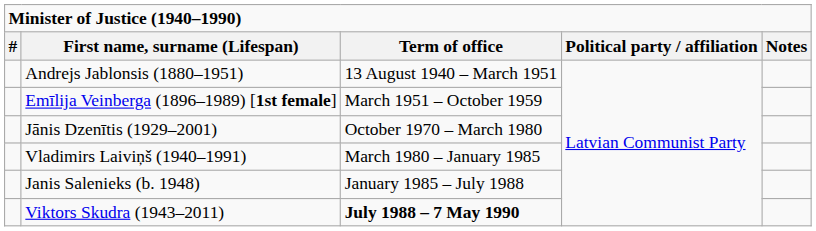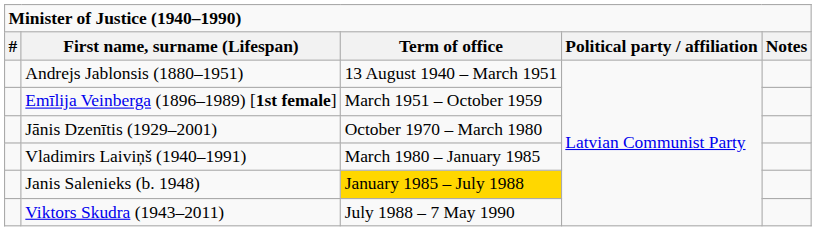(434, 184) no background -> (434, 184) gold background
(432, 211) bold -> (430, 211) normal
